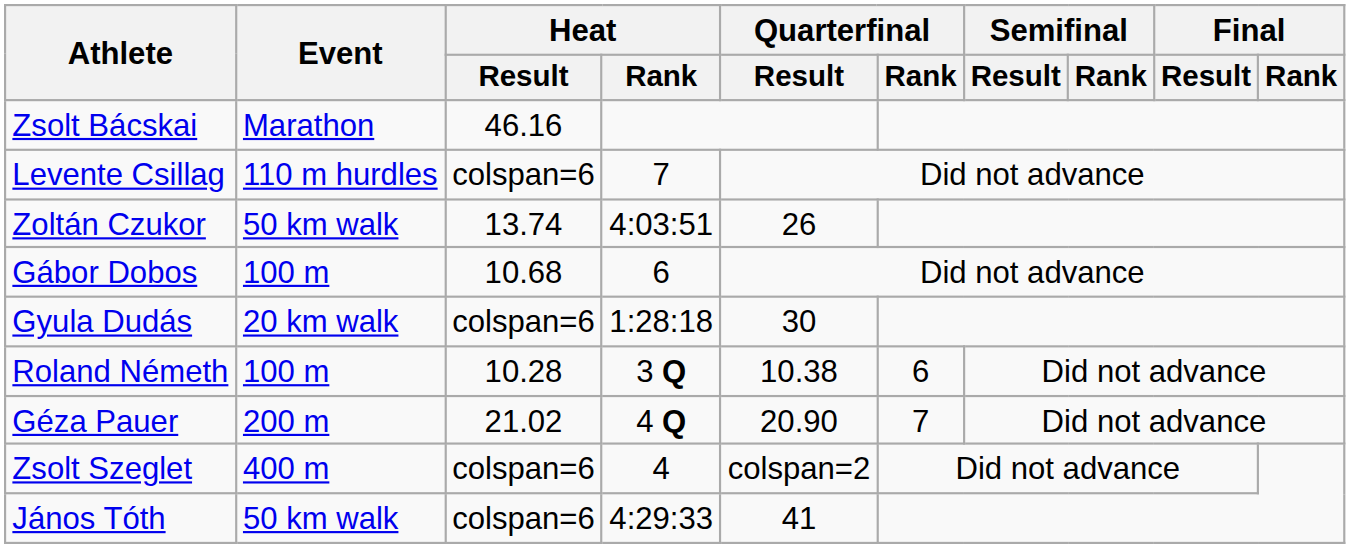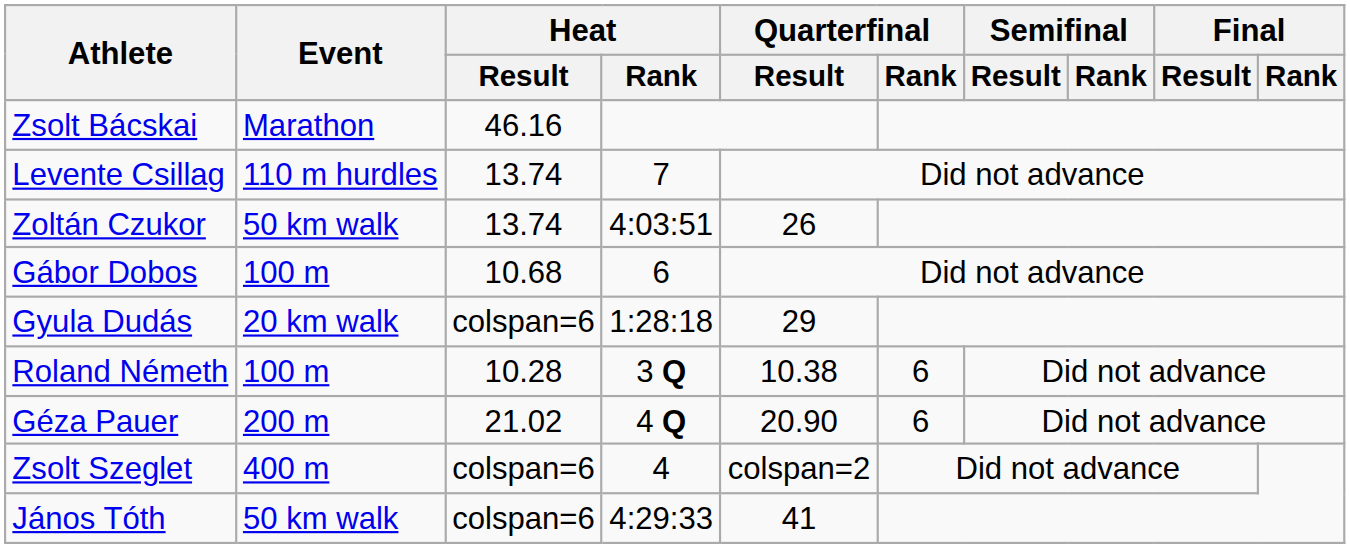(523, 175) colspan=6 -> (523, 175) 13.74
(799, 322) 30 -> (799, 322) 29
(921, 420) 7 -> (921, 420) 6
